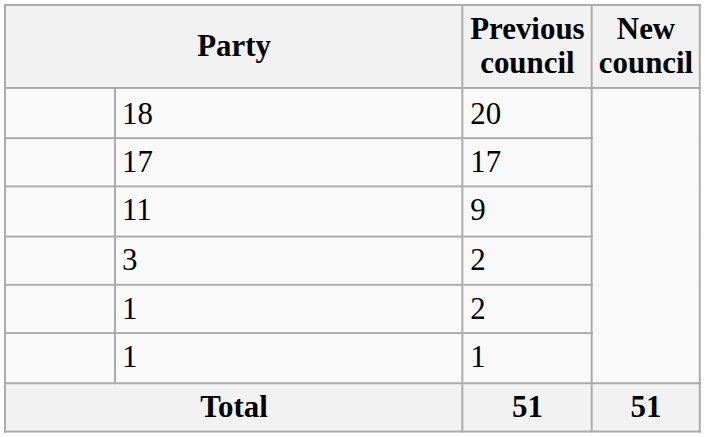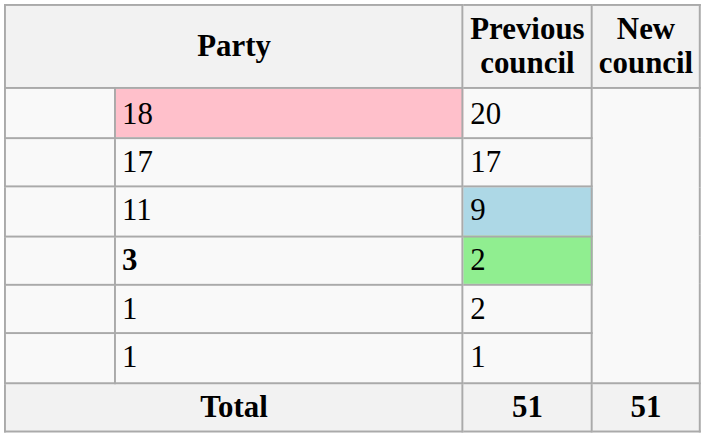(137, 112) no background -> (137, 112) pink background
(478, 210) no background -> (478, 210) lightblue background
(130, 259) normal -> (130, 259) bold
(478, 259) no background -> (478, 259) lightgreen background
